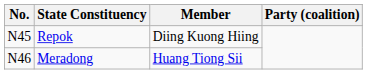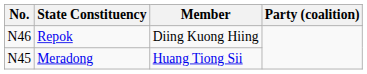(19, 36) N45 -> (19, 36) N46
(19, 58) N46 -> (19, 58) N45
